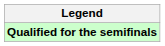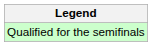(82, 32) bold -> (76, 32) normal
